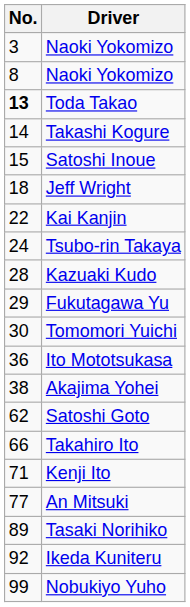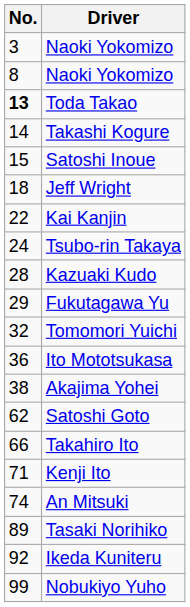(19, 331) 30 -> (19, 331) 32
(19, 501) 77 -> (19, 501) 74
